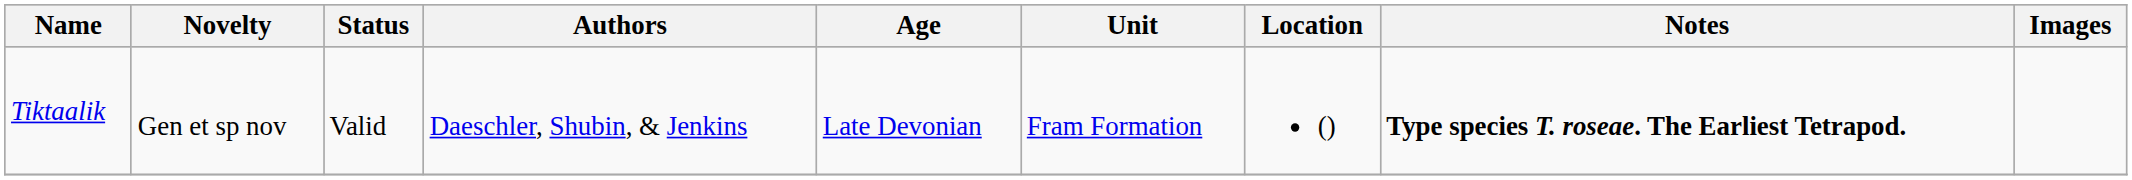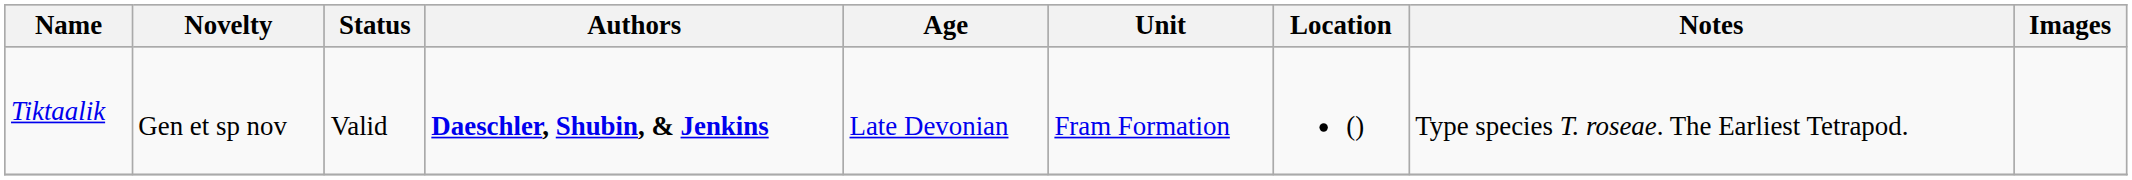(589, 125) normal -> (600, 125) bold
(1646, 125) bold -> (1662, 125) normal
